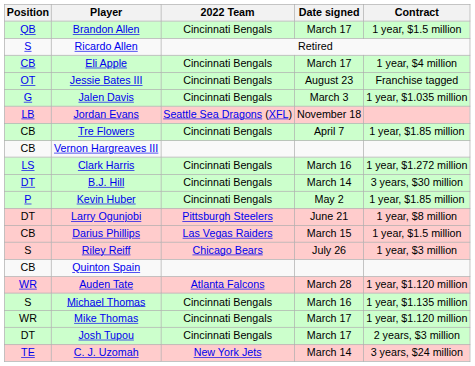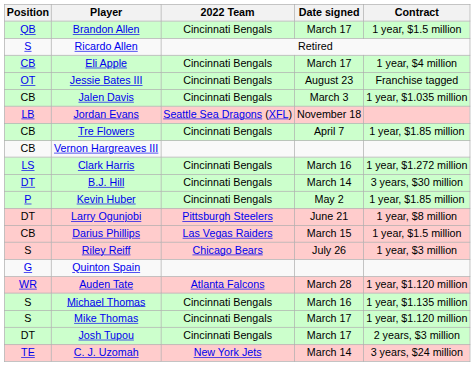(28, 98) G -> (28, 98) CB
(28, 268) CB -> (28, 268) G
(28, 319) WR -> (28, 319) S
